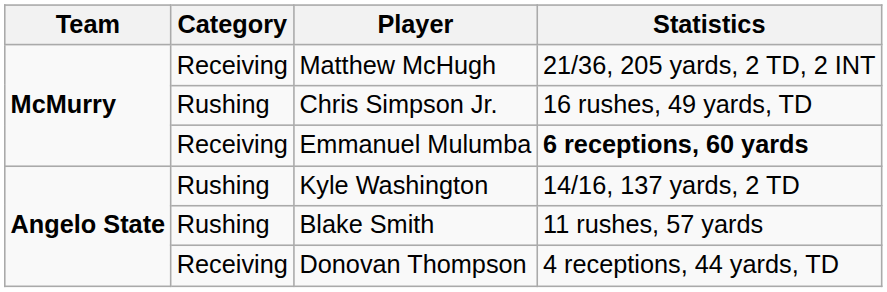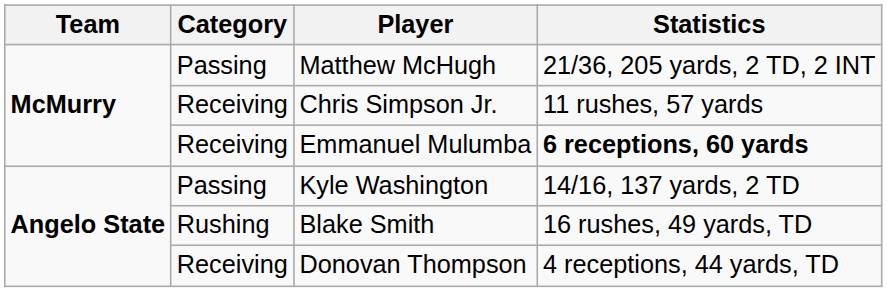(232, 64) Receiving -> (222, 64) Passing
(223, 105) Rushing -> (232, 105) Receiving
(678, 105) 16 rushes, 49 yards, TD -> (653, 105) 11 rushes, 57 yards
(223, 185) Rushing -> (222, 185) Passing
(653, 225) 11 rushes, 57 yards -> (678, 225) 16 rushes, 49 yards, TD
